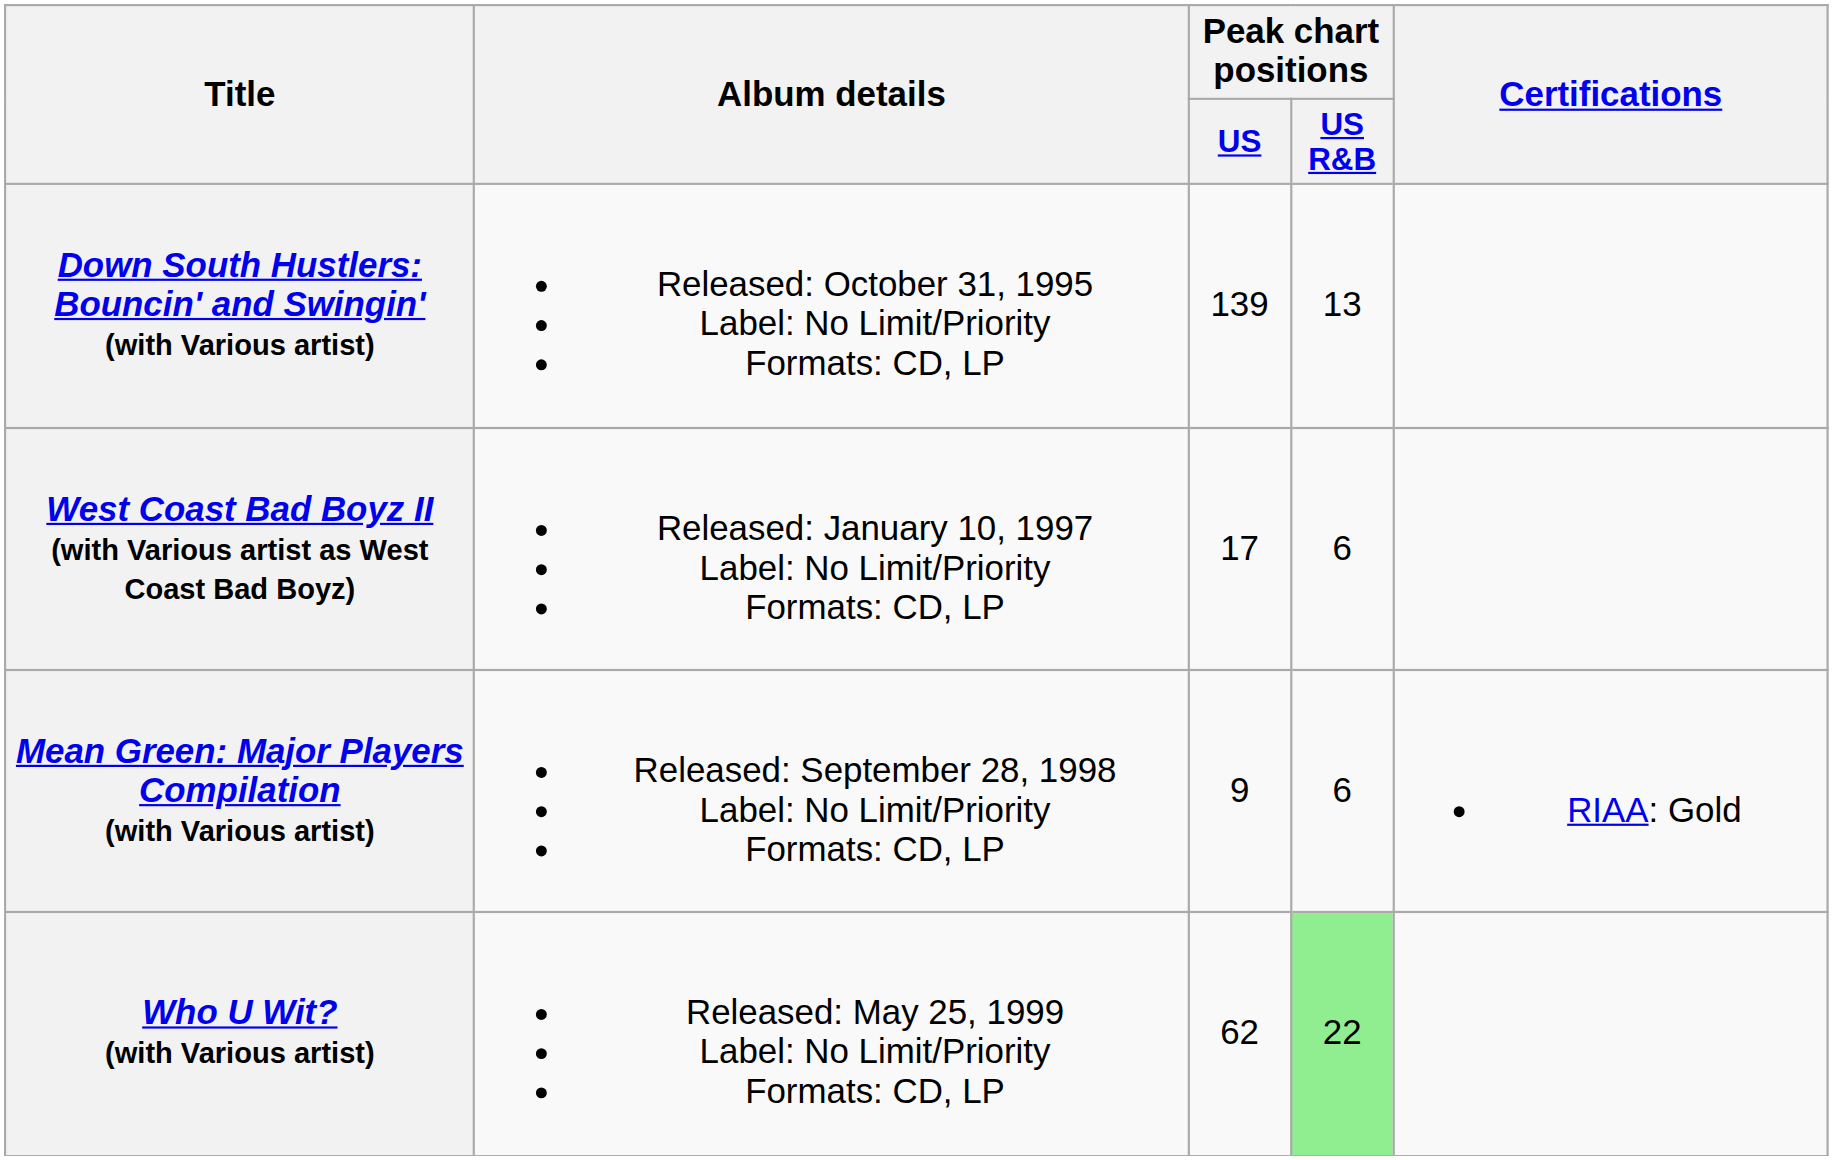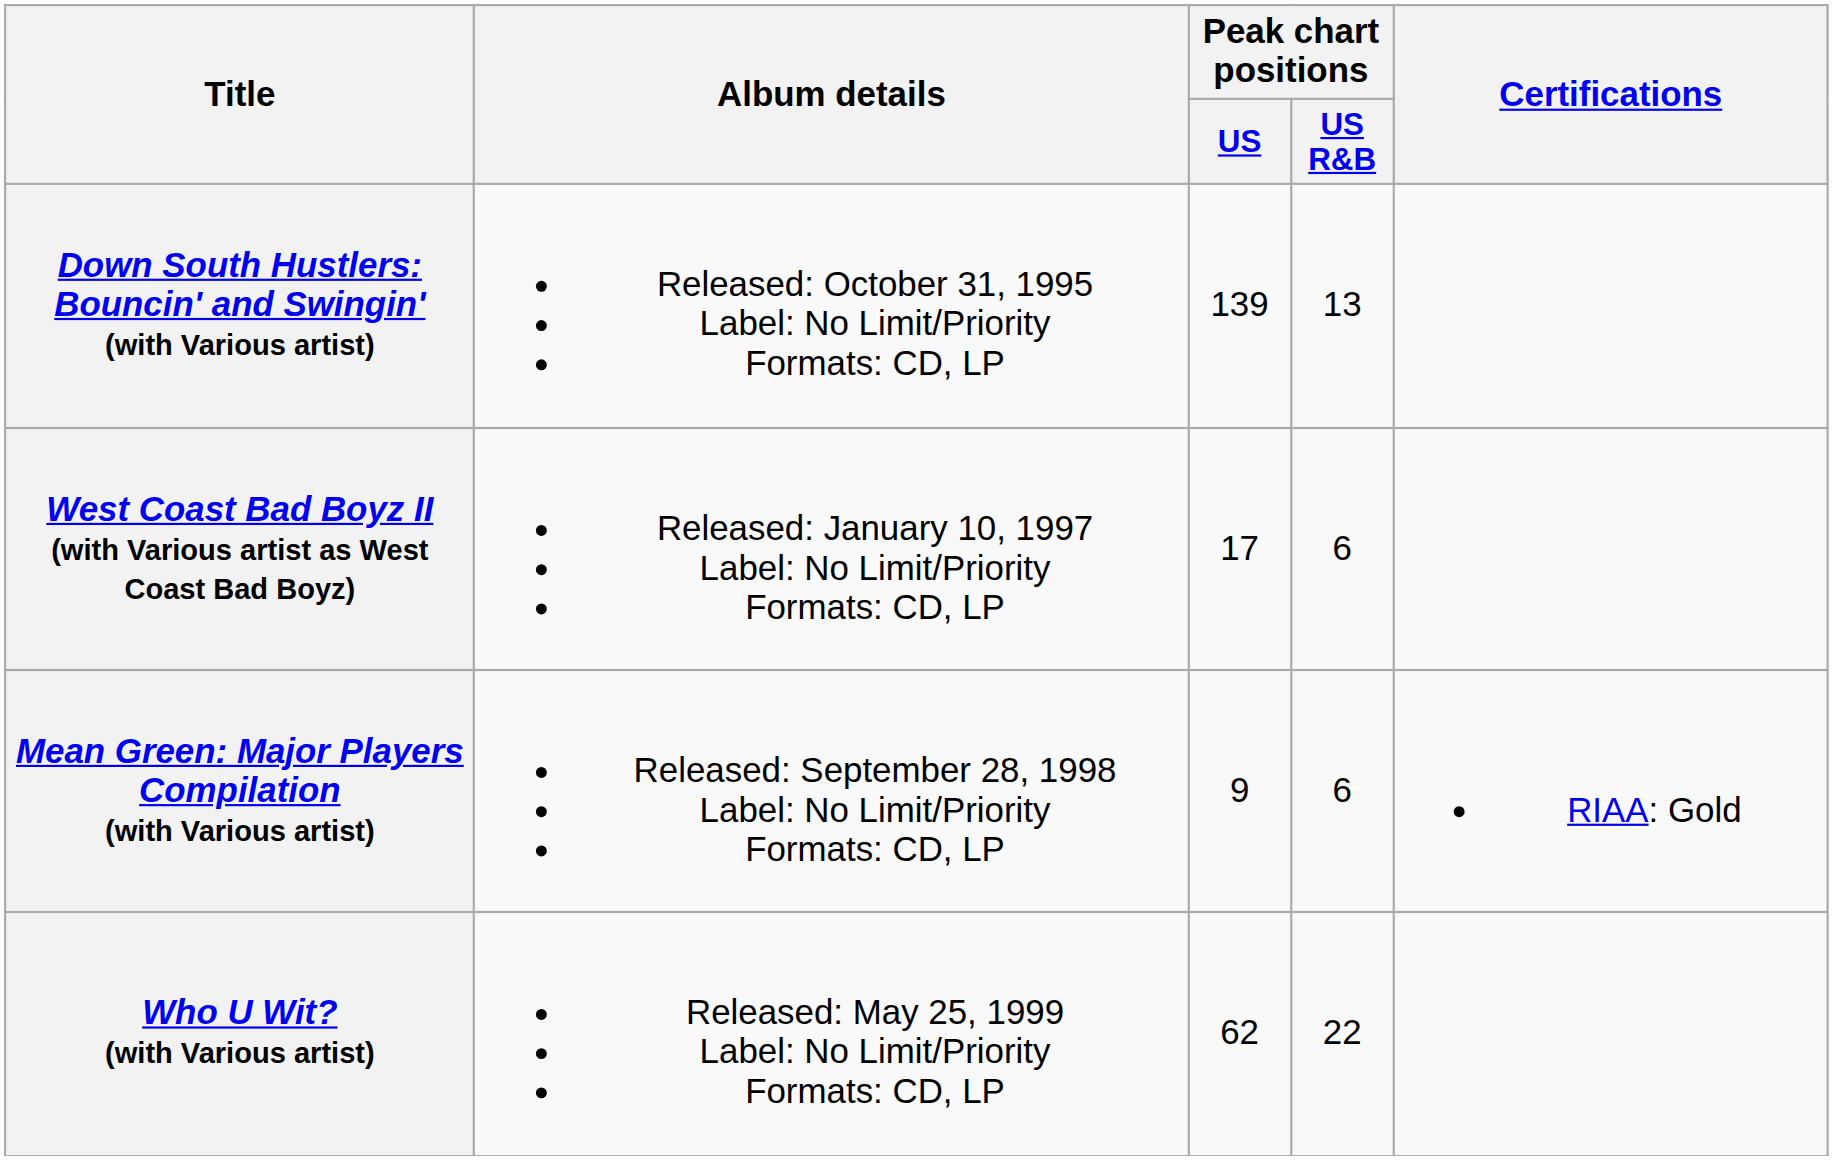(1342, 1033) lightgreen background -> (1342, 1033) no background
